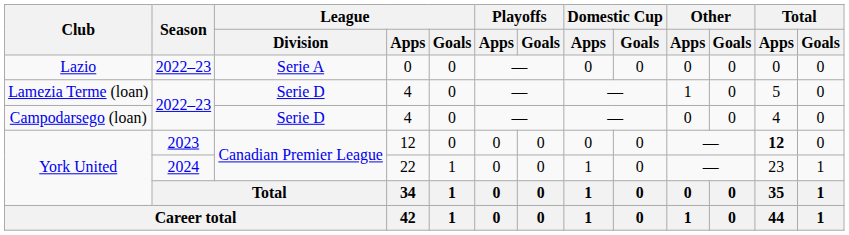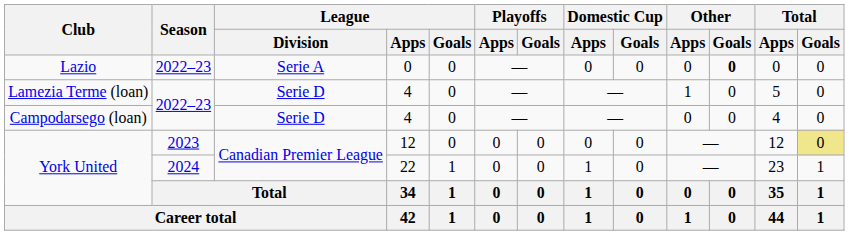(732, 67) normal -> (732, 67) bold
(776, 142) bold -> (776, 142) normal
(821, 142) no background -> (821, 142) khaki background
